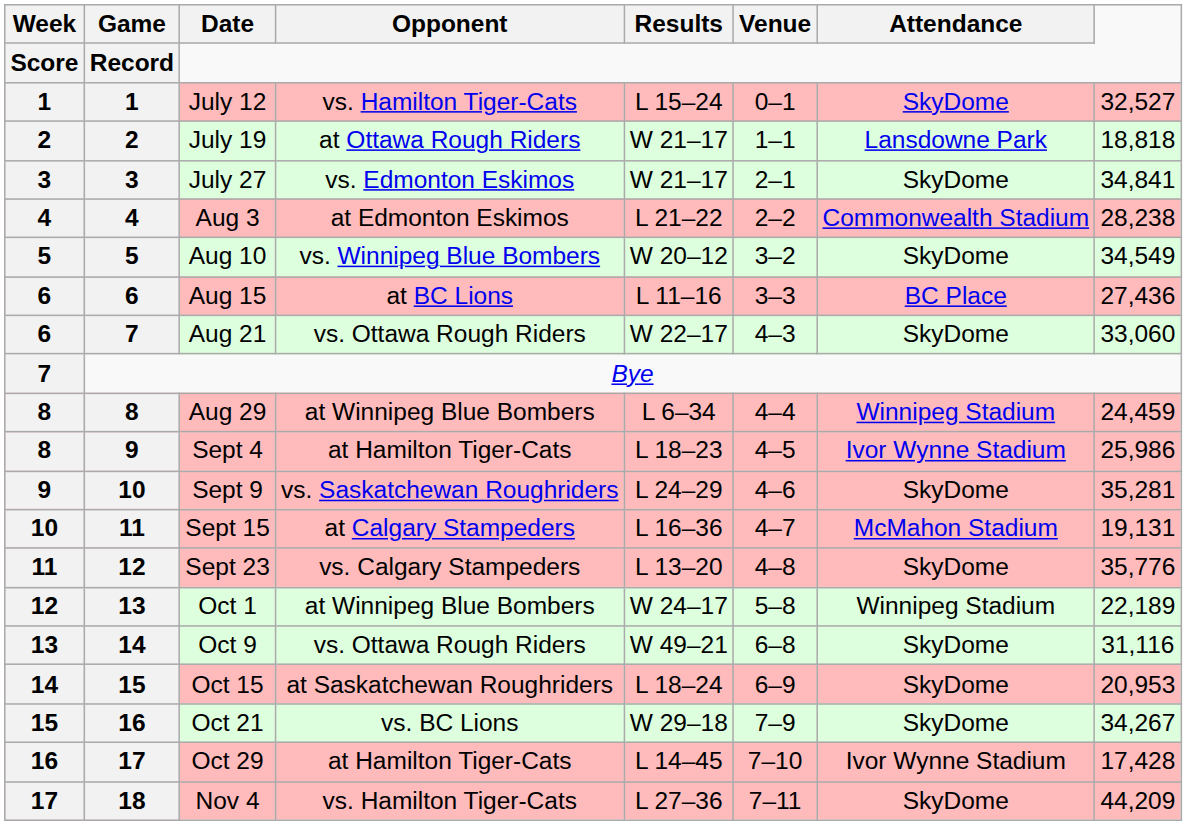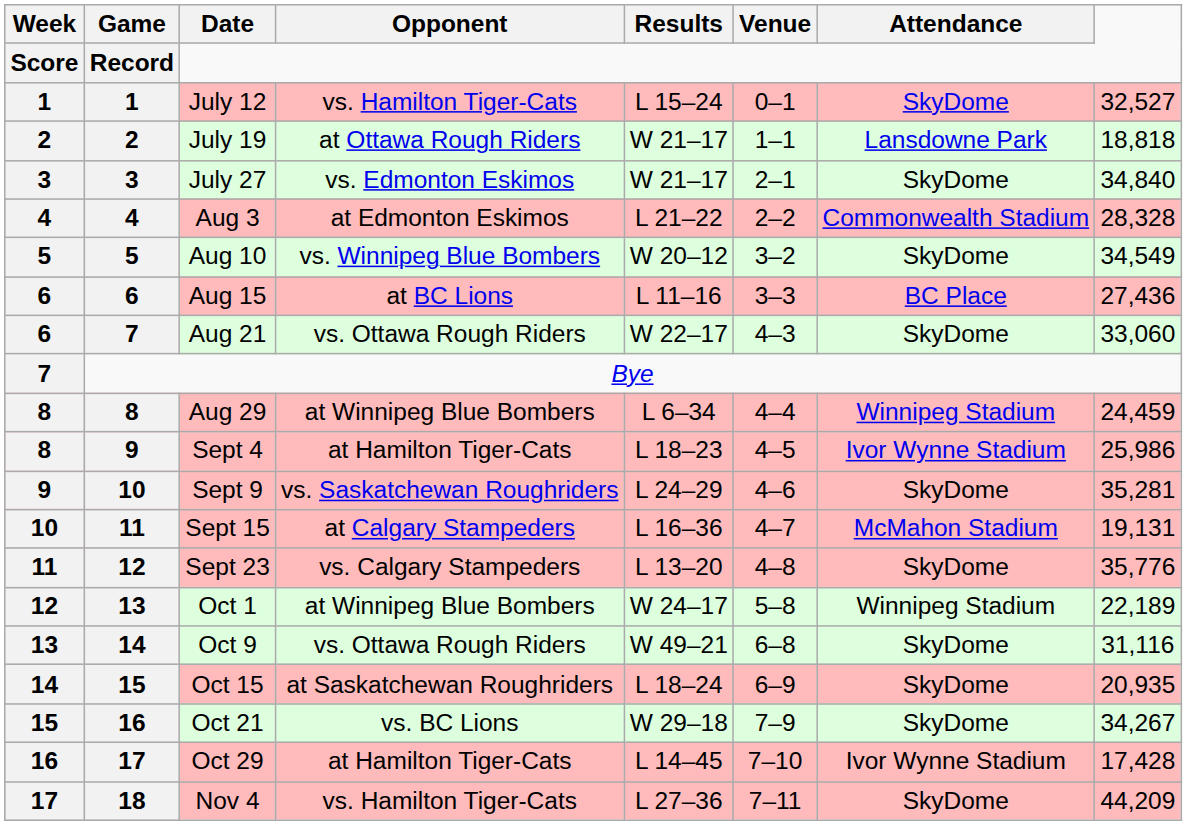(1138, 179) 34,841 -> (1138, 179) 34,840
(1138, 218) 28,238 -> (1138, 218) 28,328
(1138, 683) 20,953 -> (1138, 683) 20,935
